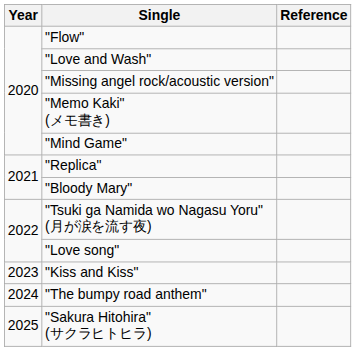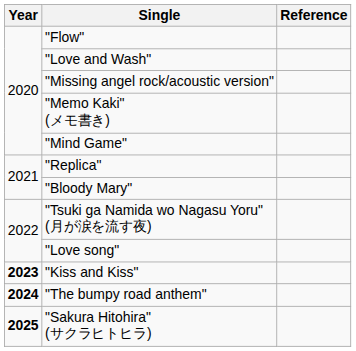(23, 272) normal -> (23, 272) bold
(23, 294) normal -> (23, 294) bold
(23, 326) normal -> (23, 326) bold
